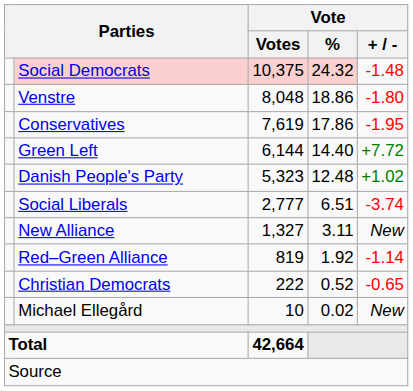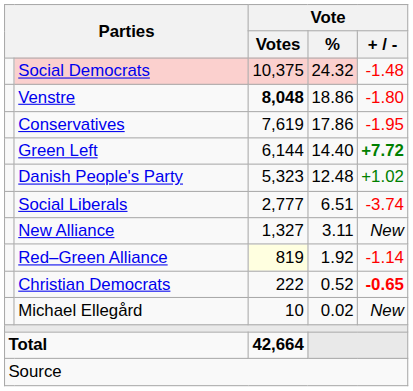(283, 97) normal -> (283, 97) bold
(383, 151) normal -> (383, 151) bold
(290, 257) no background -> (290, 257) lightyellow background
(385, 284) normal -> (385, 284) bold
